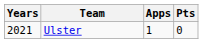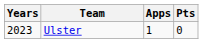(20, 30) 2021 -> (20, 30) 2023
